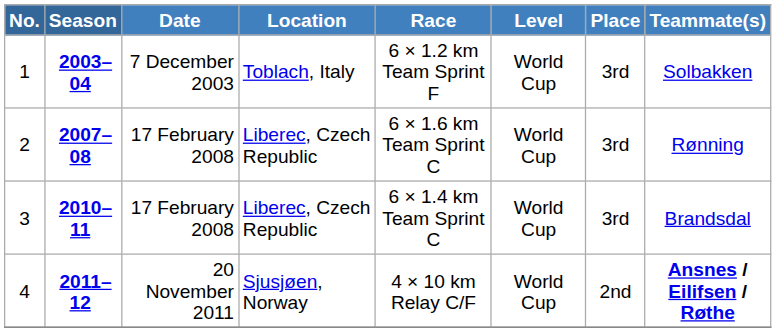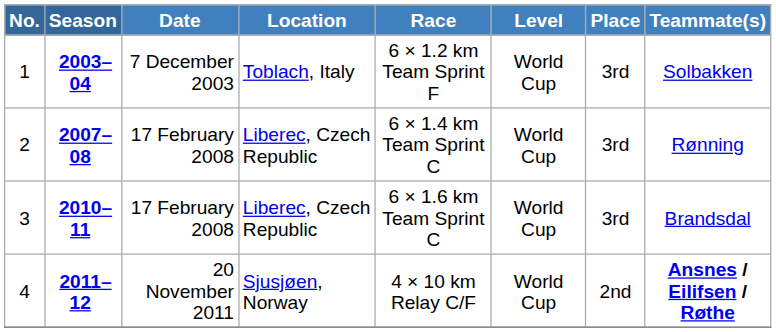(433, 145) 6 × 1.6 km Team Sprint C -> (433, 145) 6 × 1.4 km Team Sprint C
(433, 218) 6 × 1.4 km Team Sprint C -> (433, 218) 6 × 1.6 km Team Sprint C
